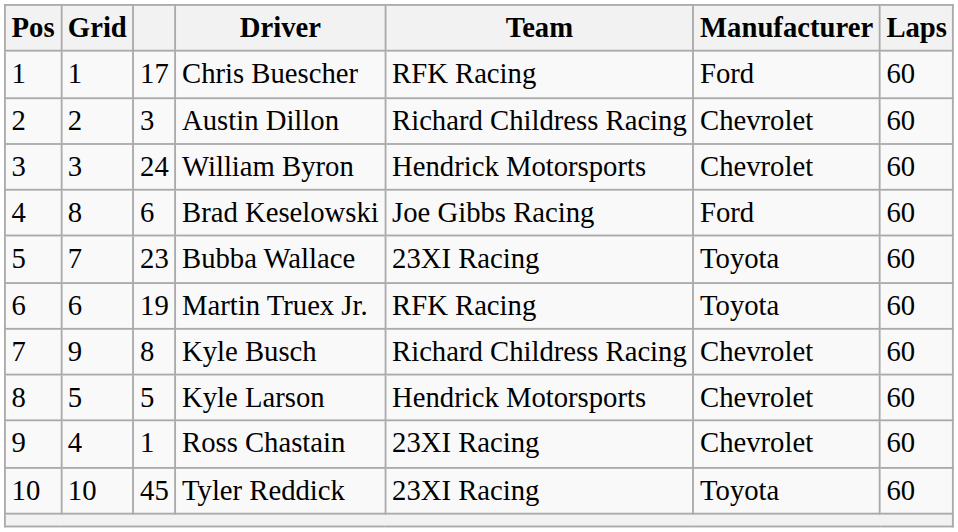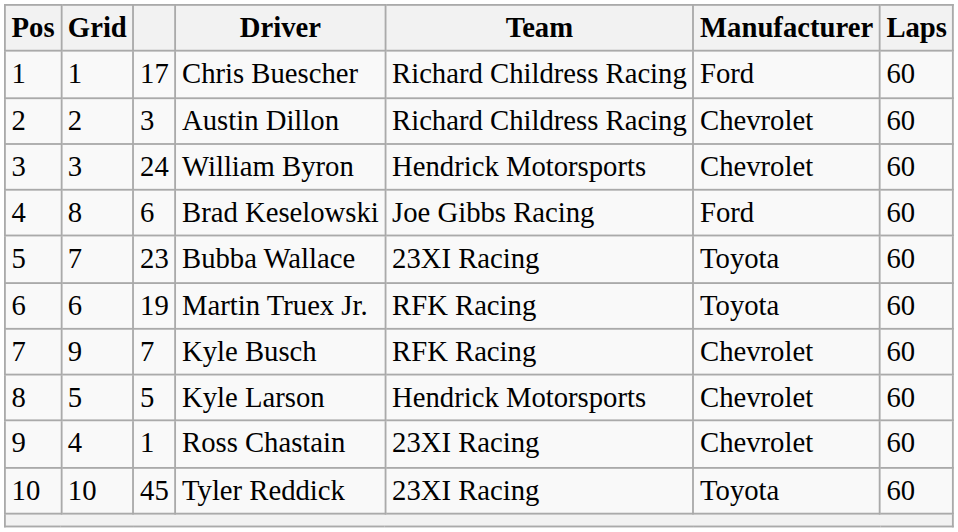(464, 73) RFK Racing -> (539, 73) Richard Childress Racing
(147, 350) 8 -> (147, 350) 7
(539, 350) Richard Childress Racing -> (464, 350) RFK Racing
